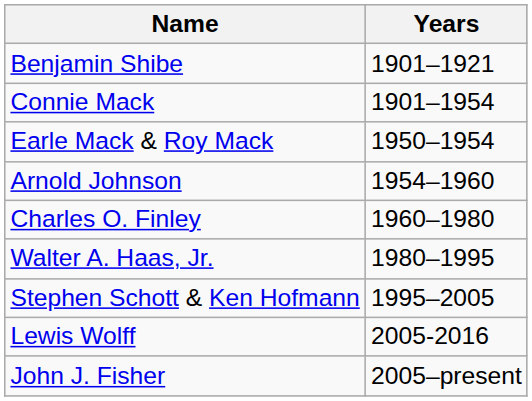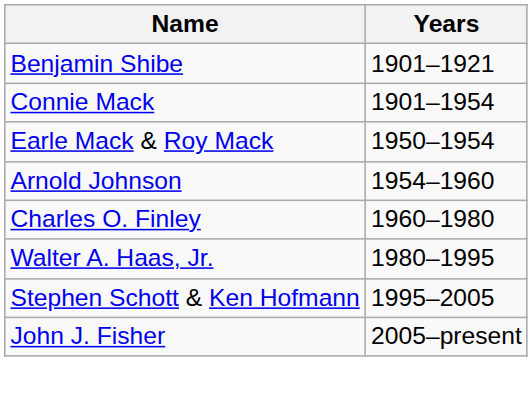- row: (73, 336)
